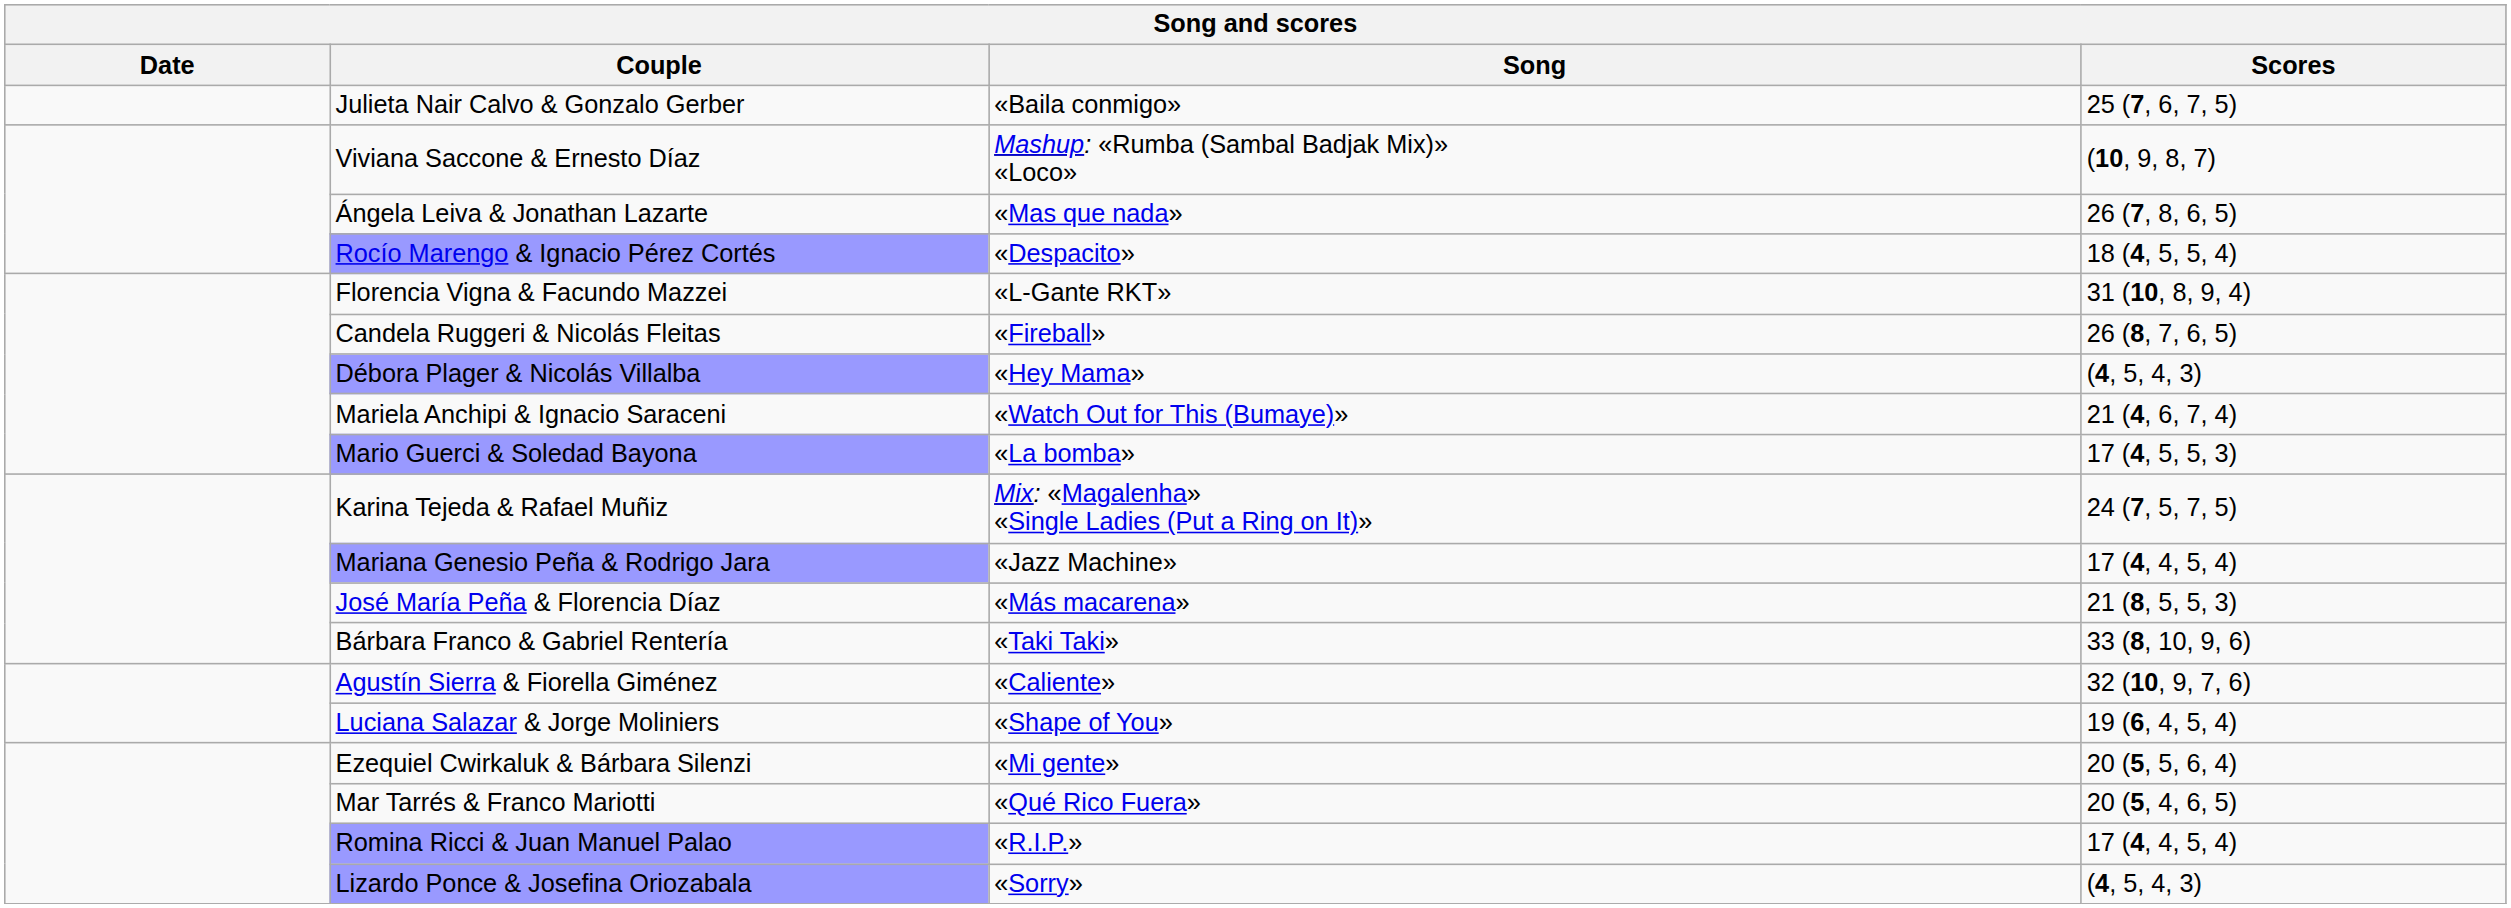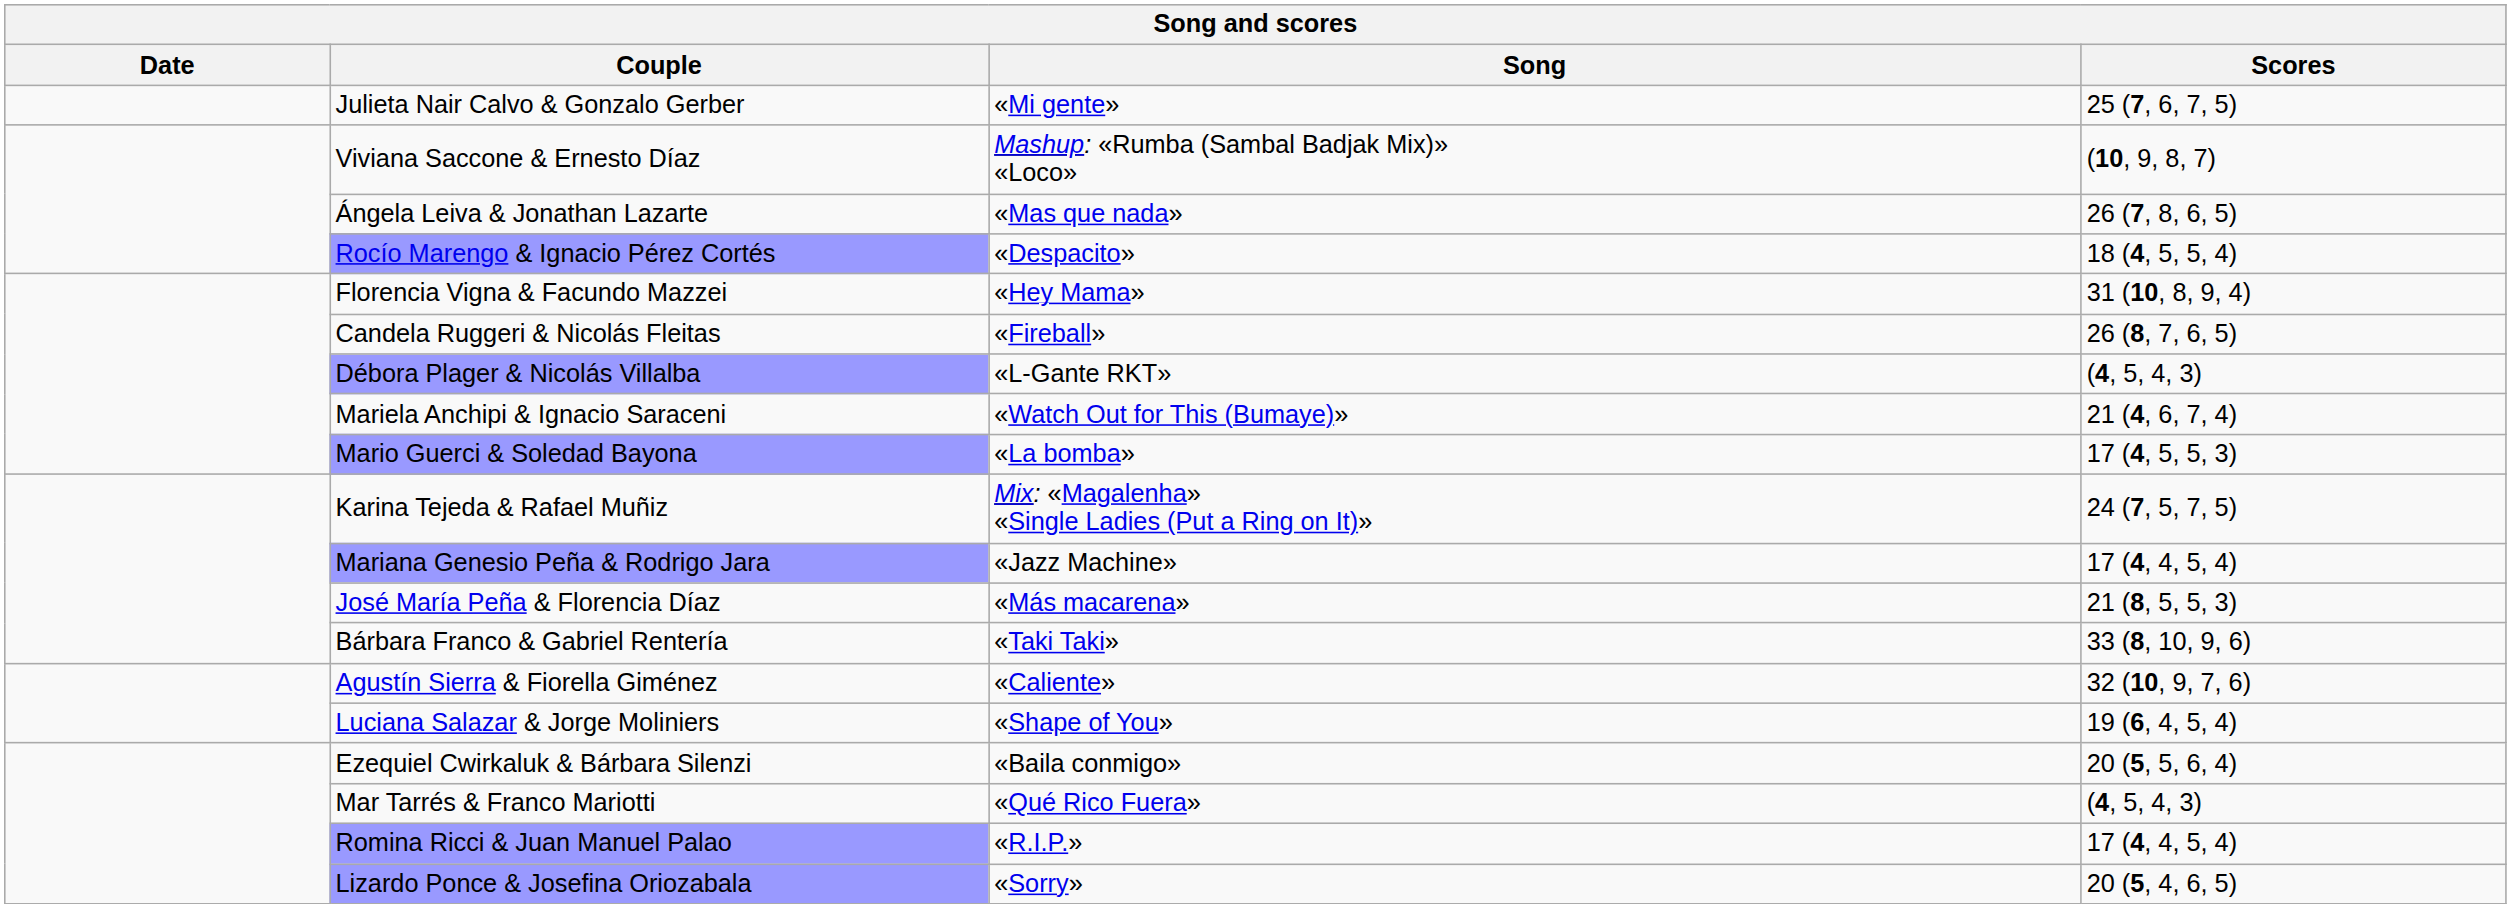(1088, 104) «Baila conmigo» -> (1057, 104) «Mi gente»
(1083, 293) «L-Gante RKT» -> (1069, 293) «Hey Mama»
(1069, 373) «Hey Mama» -> (1083, 373) «L-Gante RKT»
(1057, 762) «Mi gente» -> (1088, 762) «Baila conmigo»
(2162, 803) 20 (5, 4, 6, 5) -> (2144, 803) (4, 5, 4, 3)
(2144, 883) (4, 5, 4, 3) -> (2162, 883) 20 (5, 4, 6, 5)
